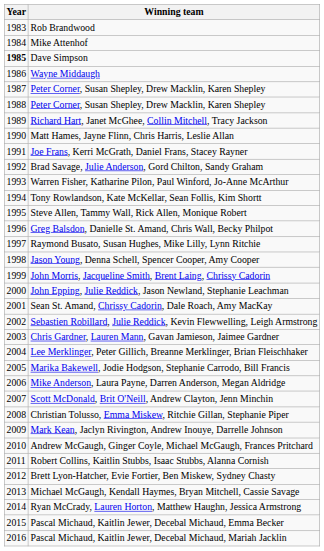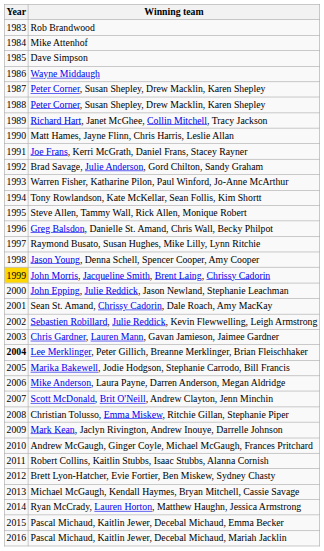(16, 58) bold -> (16, 58) normal
(16, 275) no background -> (16, 275) gold background
(16, 352) normal -> (16, 352) bold
